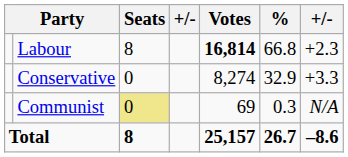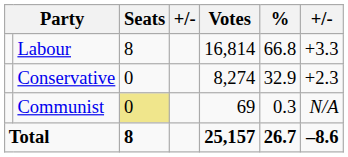(230, 48) bold -> (230, 48) normal
(322, 48) +2.3 -> (322, 48) +3.3
(322, 78) +3.3 -> (322, 78) +2.3
